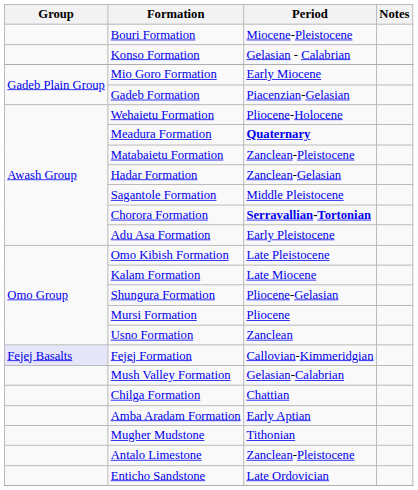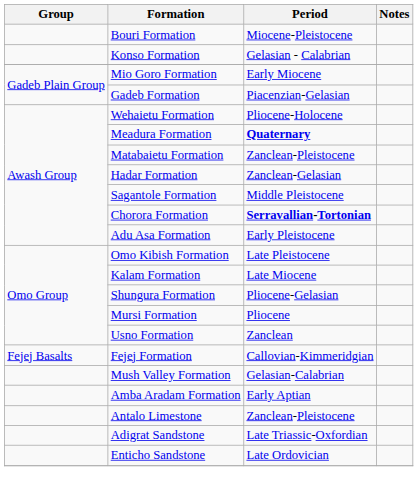(40, 355) lavender background -> (40, 355) no background
- row: (155, 395)
- row: (158, 435)
+ row: (158, 435)
